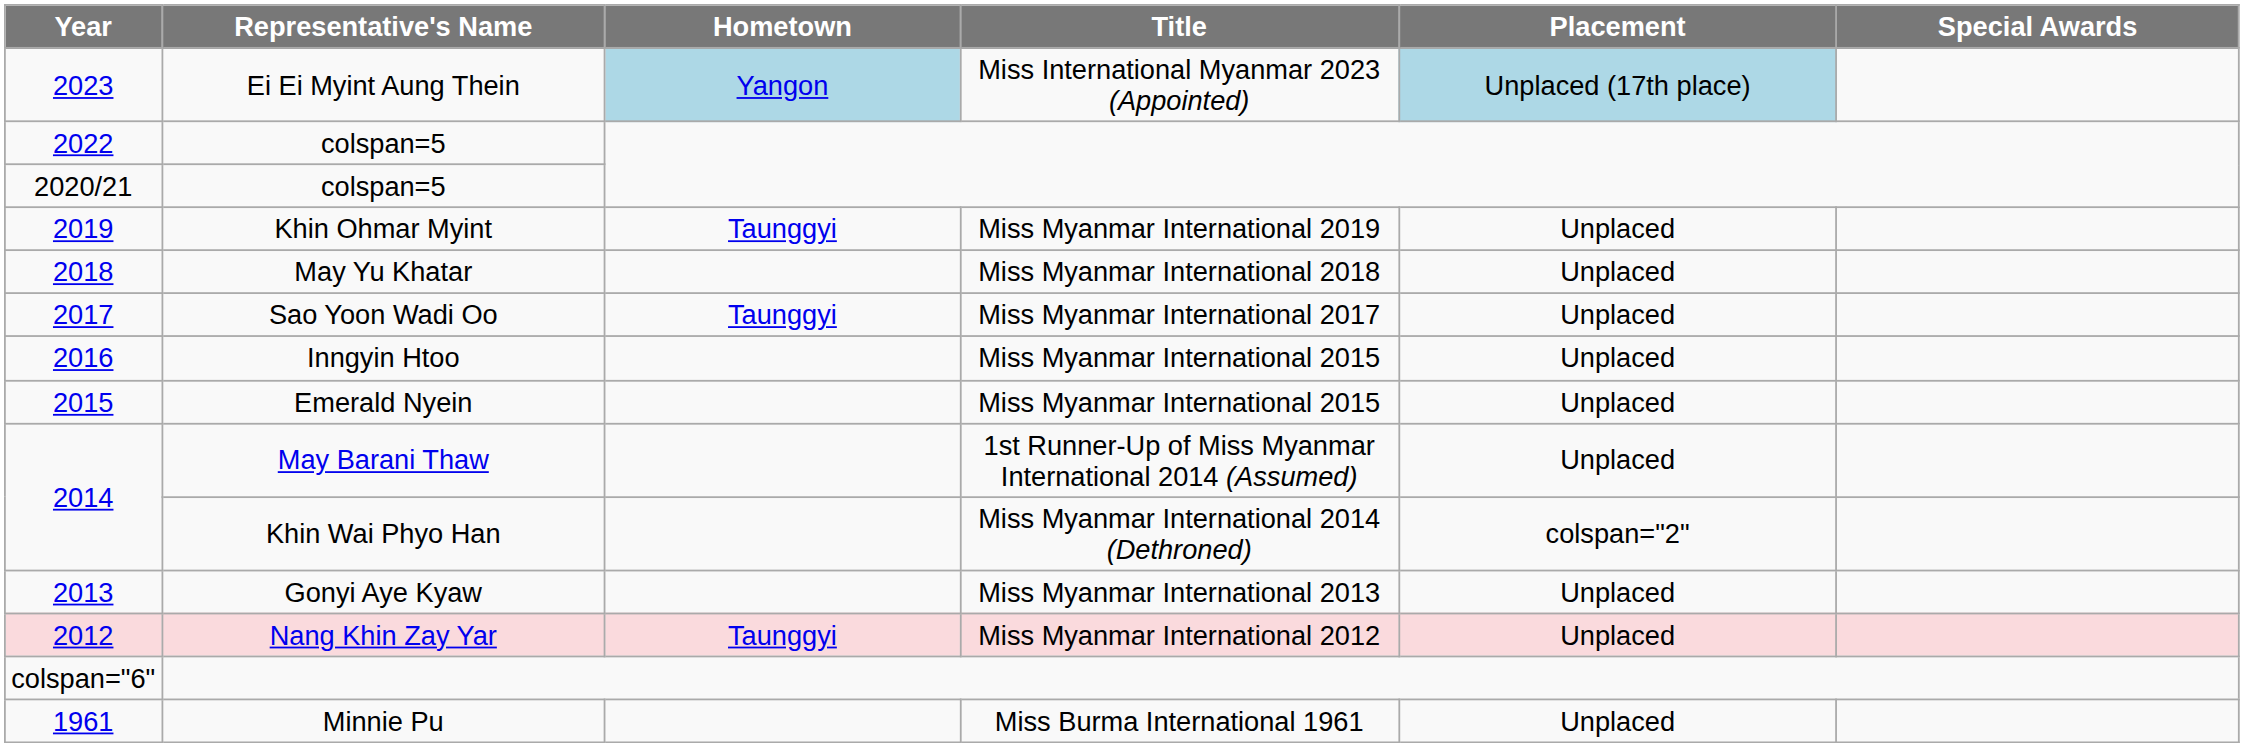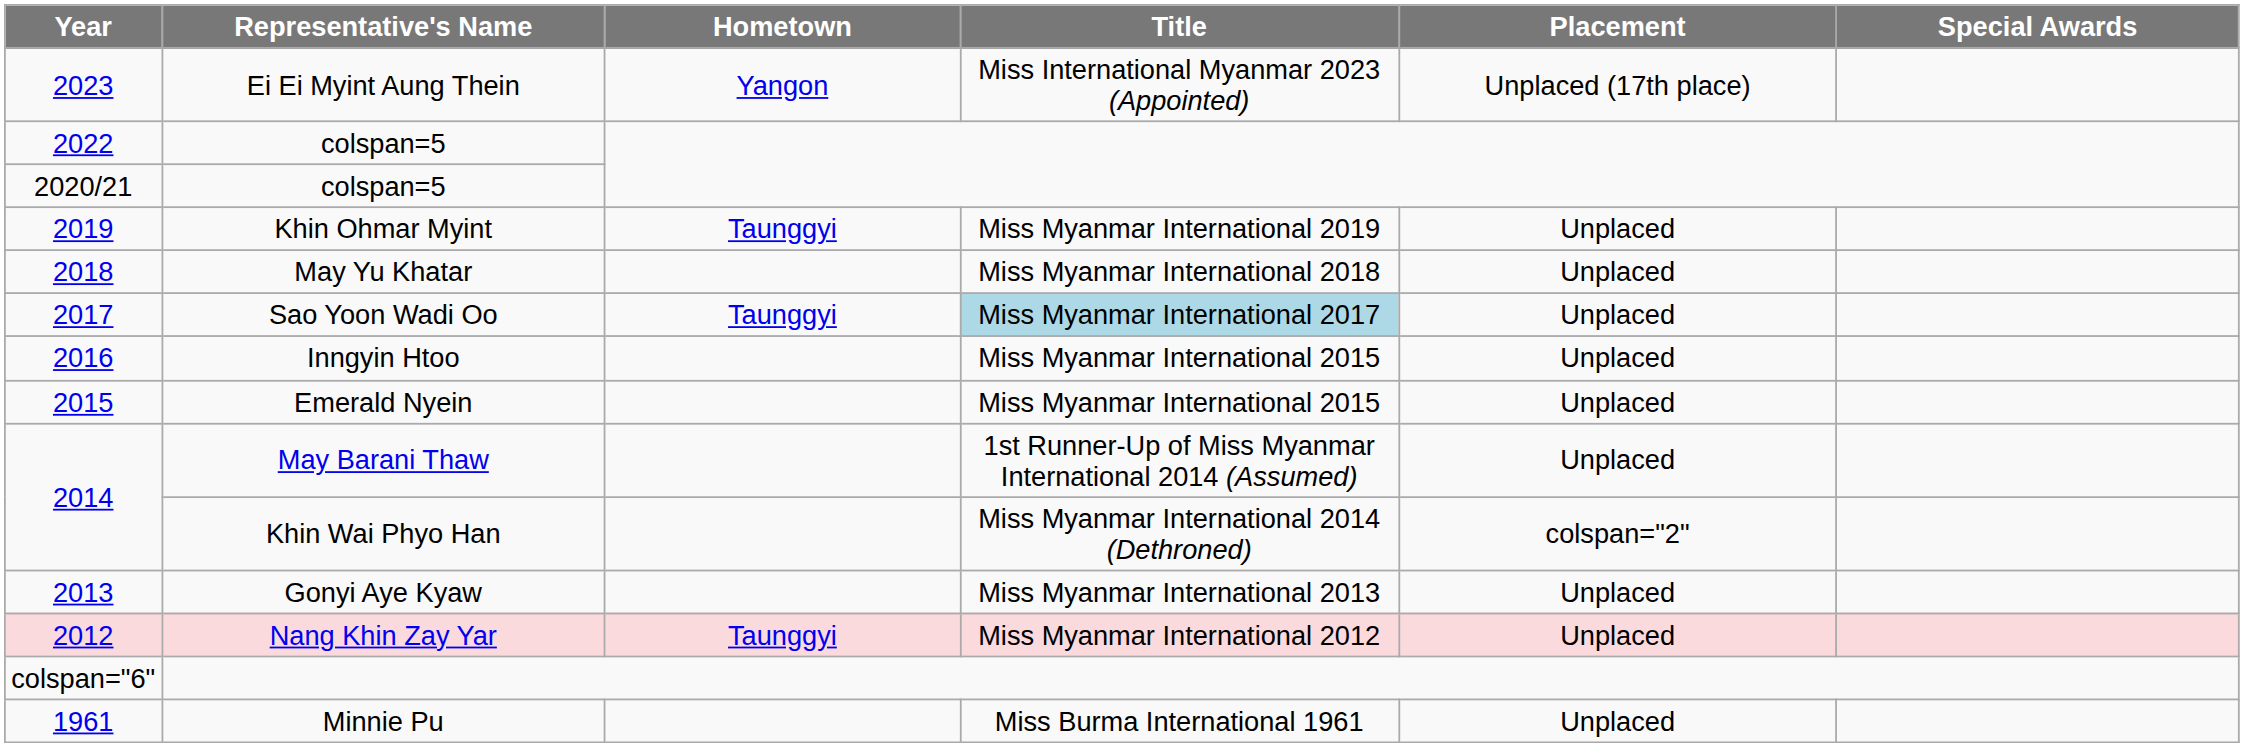(782, 85) lightblue background -> (782, 85) no background
(1618, 85) lightblue background -> (1618, 85) no background
(1179, 315) no background -> (1179, 315) lightblue background
